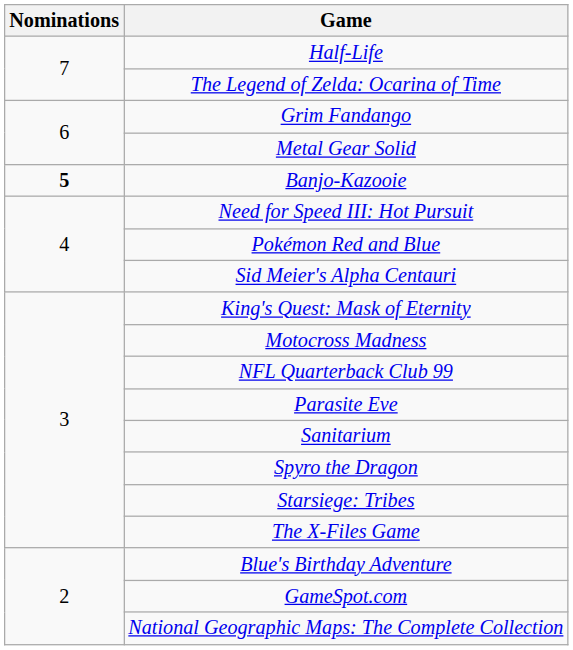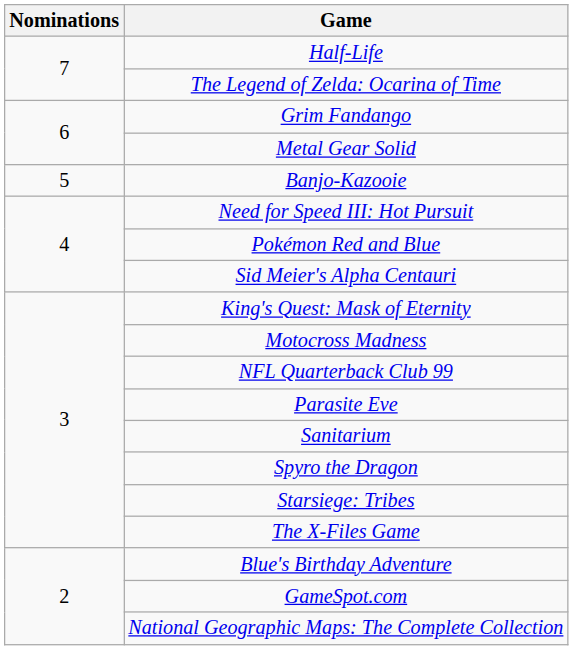(64, 180) bold -> (64, 180) normal
